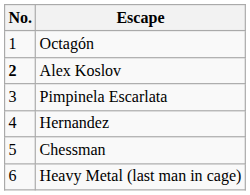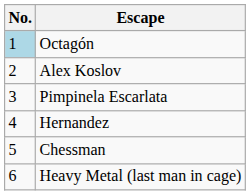(12, 43) no background -> (12, 43) lightblue background
(12, 70) bold -> (12, 70) normal
